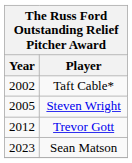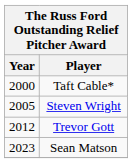(22, 86) 2002 -> (22, 86) 2000
